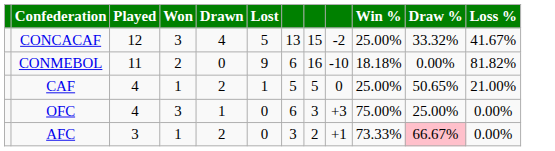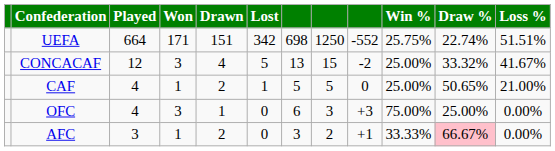+ row: (61, 39)
- row: (61, 63)
(379, 134) 73.33% -> (408, 134) 33.33%
